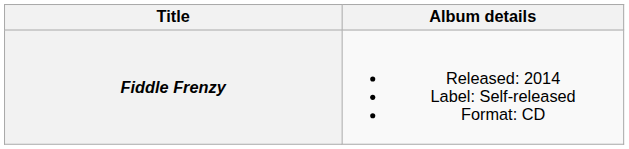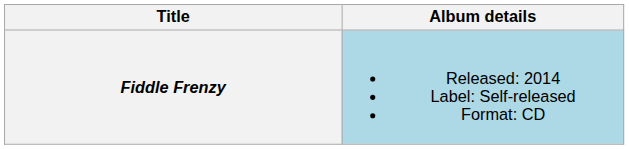(483, 96) no background -> (483, 96) lightblue background
